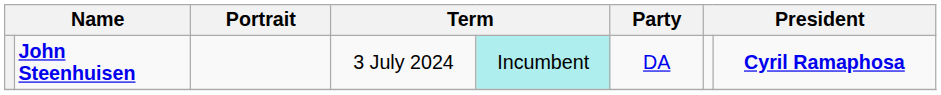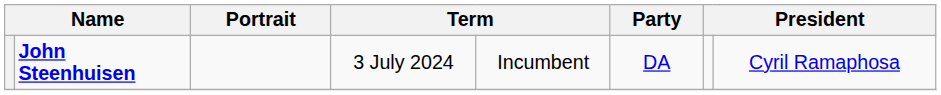(543, 62) paleturquoise background -> (543, 62) no background
(824, 62) bold -> (824, 62) normal
